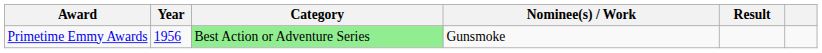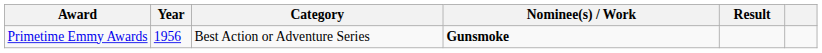(282, 36) lightgreen background -> (282, 36) no background
(476, 36) normal -> (478, 36) bold
